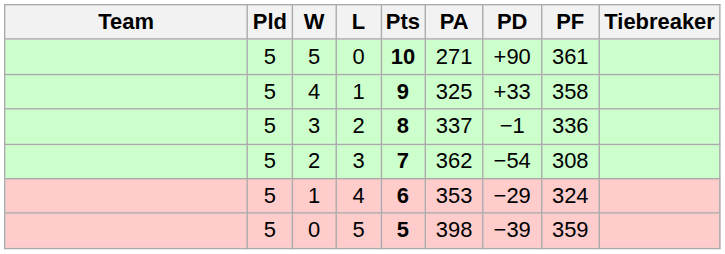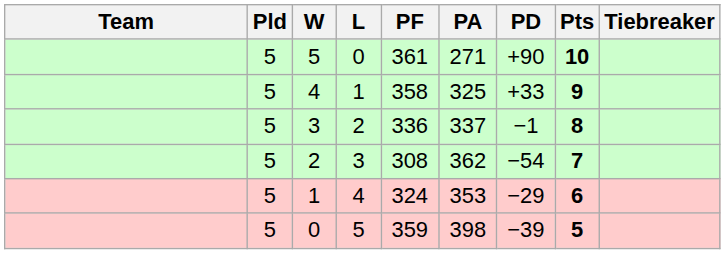columns swapped: (570, 21) <-> (403, 21)
